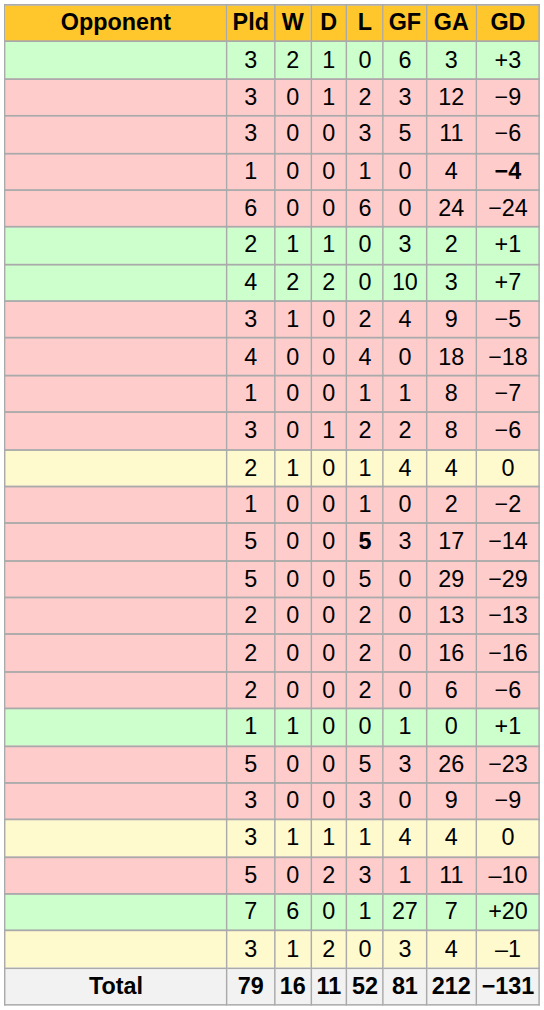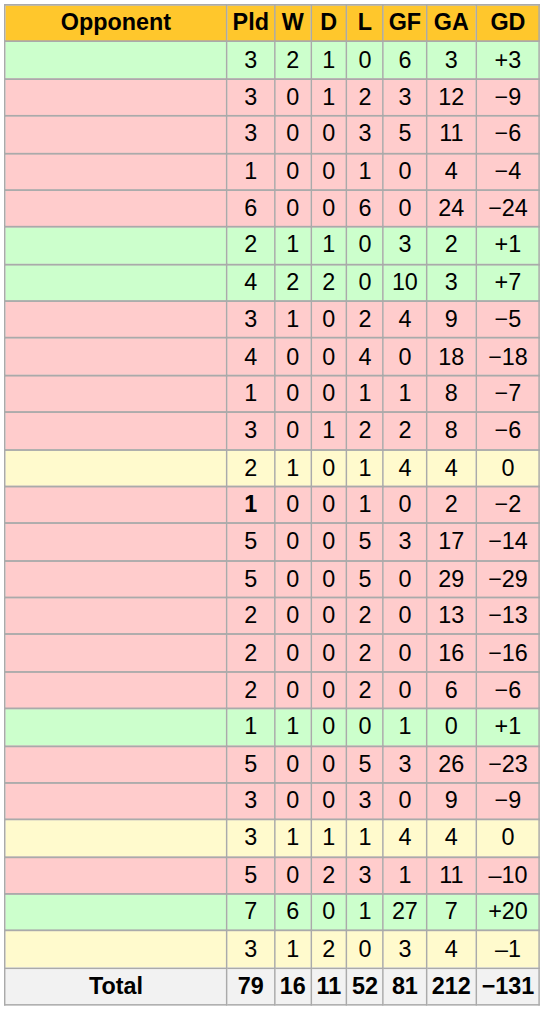(508, 171) bold -> (508, 171) normal
(251, 504) normal -> (251, 504) bold
(365, 541) bold -> (365, 541) normal
